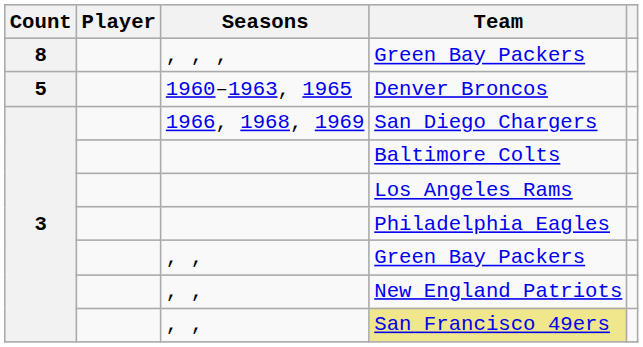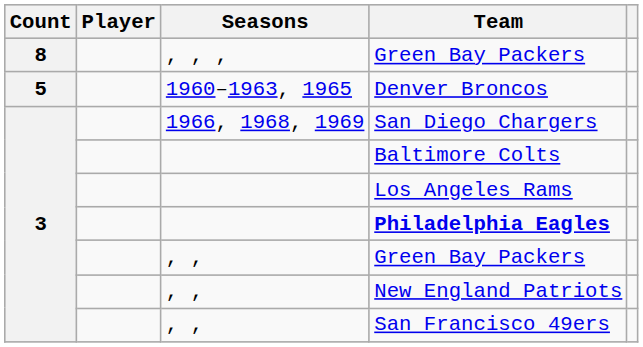(492, 224) normal -> (492, 224) bold
(492, 325) khaki background -> (492, 325) no background
